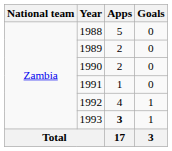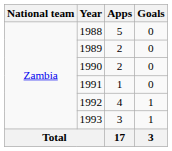(120, 119) bold -> (120, 119) normal
